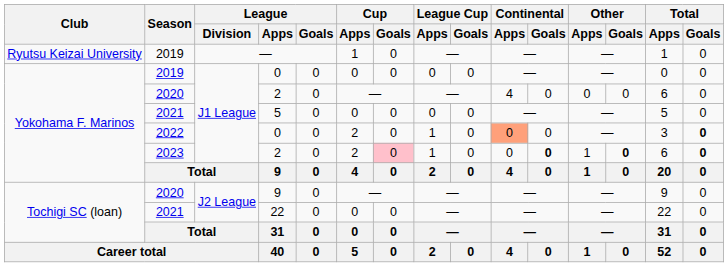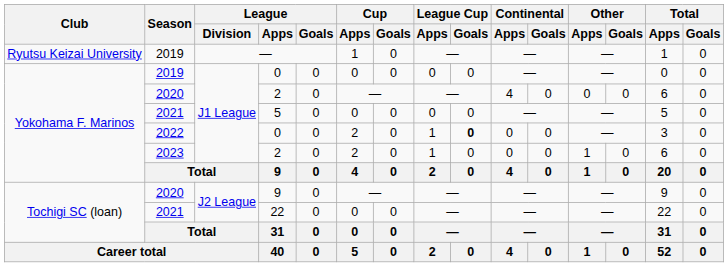(471, 133) normal -> (471, 133) bold
(510, 133) lightsalmon background -> (510, 133) no background
(703, 133) bold -> (703, 133) normal
(393, 152) pink background -> (393, 152) no background
(548, 152) bold -> (548, 152) normal
(626, 152) bold -> (626, 152) normal
(703, 152) bold -> (703, 152) normal
